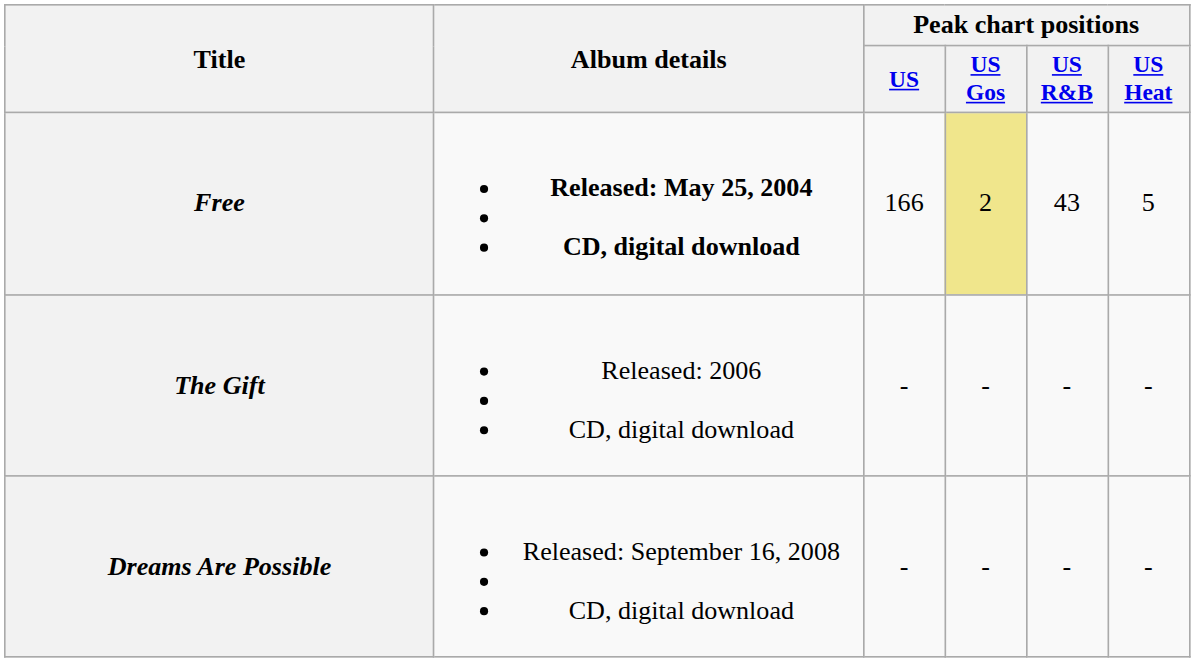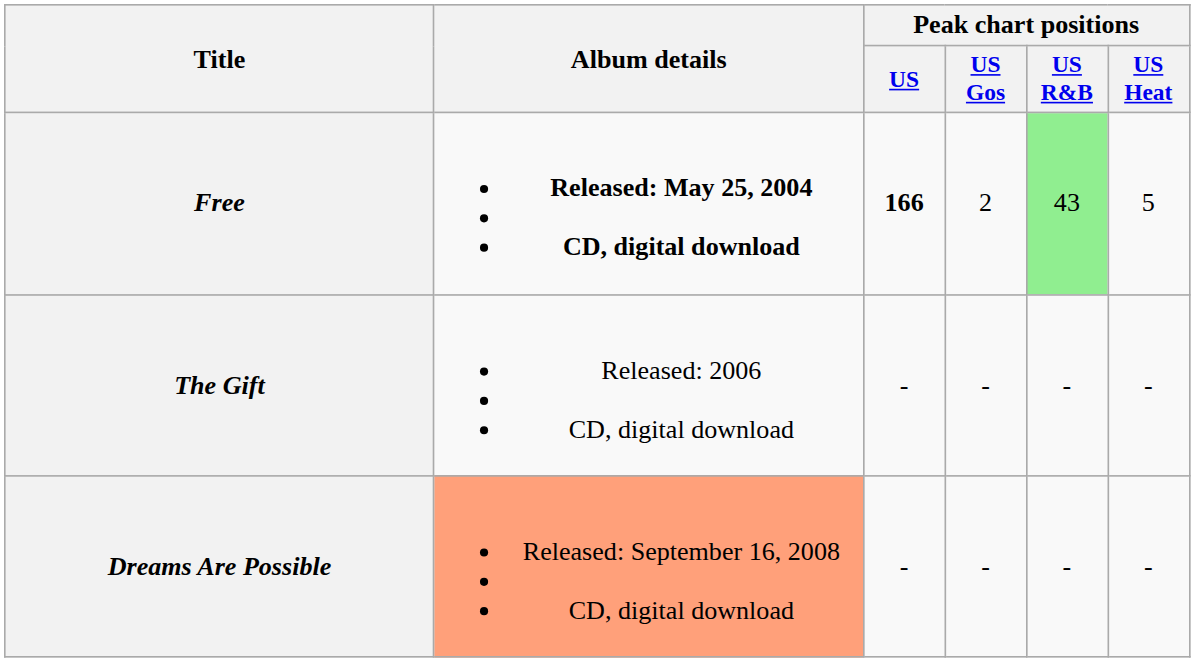(904, 203) normal -> (904, 203) bold
(986, 203) khaki background -> (986, 203) no background
(1067, 203) no background -> (1067, 203) lightgreen background
(649, 581) no background -> (649, 581) lightsalmon background
